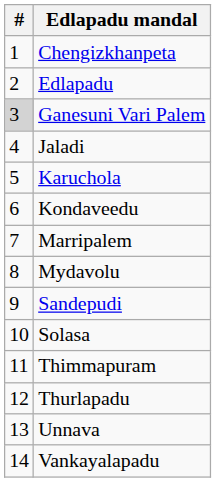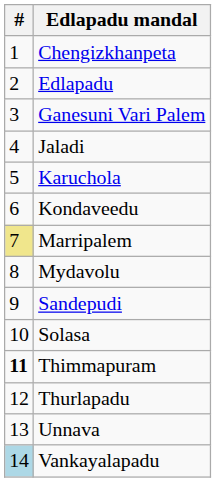(14, 114) lightgrey background -> (14, 114) no background
(14, 240) no background -> (14, 240) khaki background
(19, 366) normal -> (19, 366) bold
(19, 460) no background -> (19, 460) lightblue background
